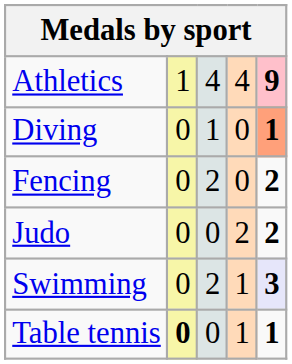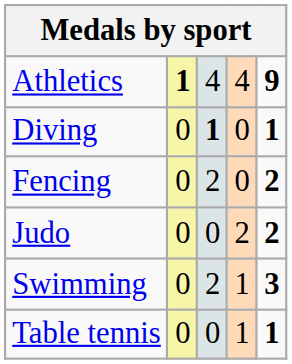(183, 80) normal -> (183, 80) bold
(272, 80) pink background -> (272, 80) no background
(213, 131) normal -> (213, 131) bold
(272, 131) lightsalmon background -> (272, 131) no background
(272, 283) lavender background -> (272, 283) no background
(183, 333) bold -> (183, 333) normal
